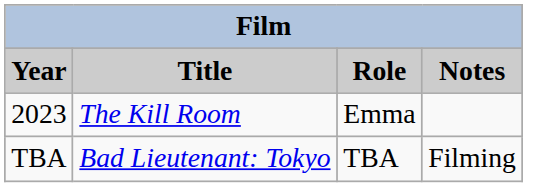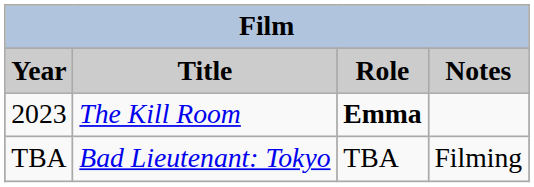(379, 114) normal -> (382, 114) bold
